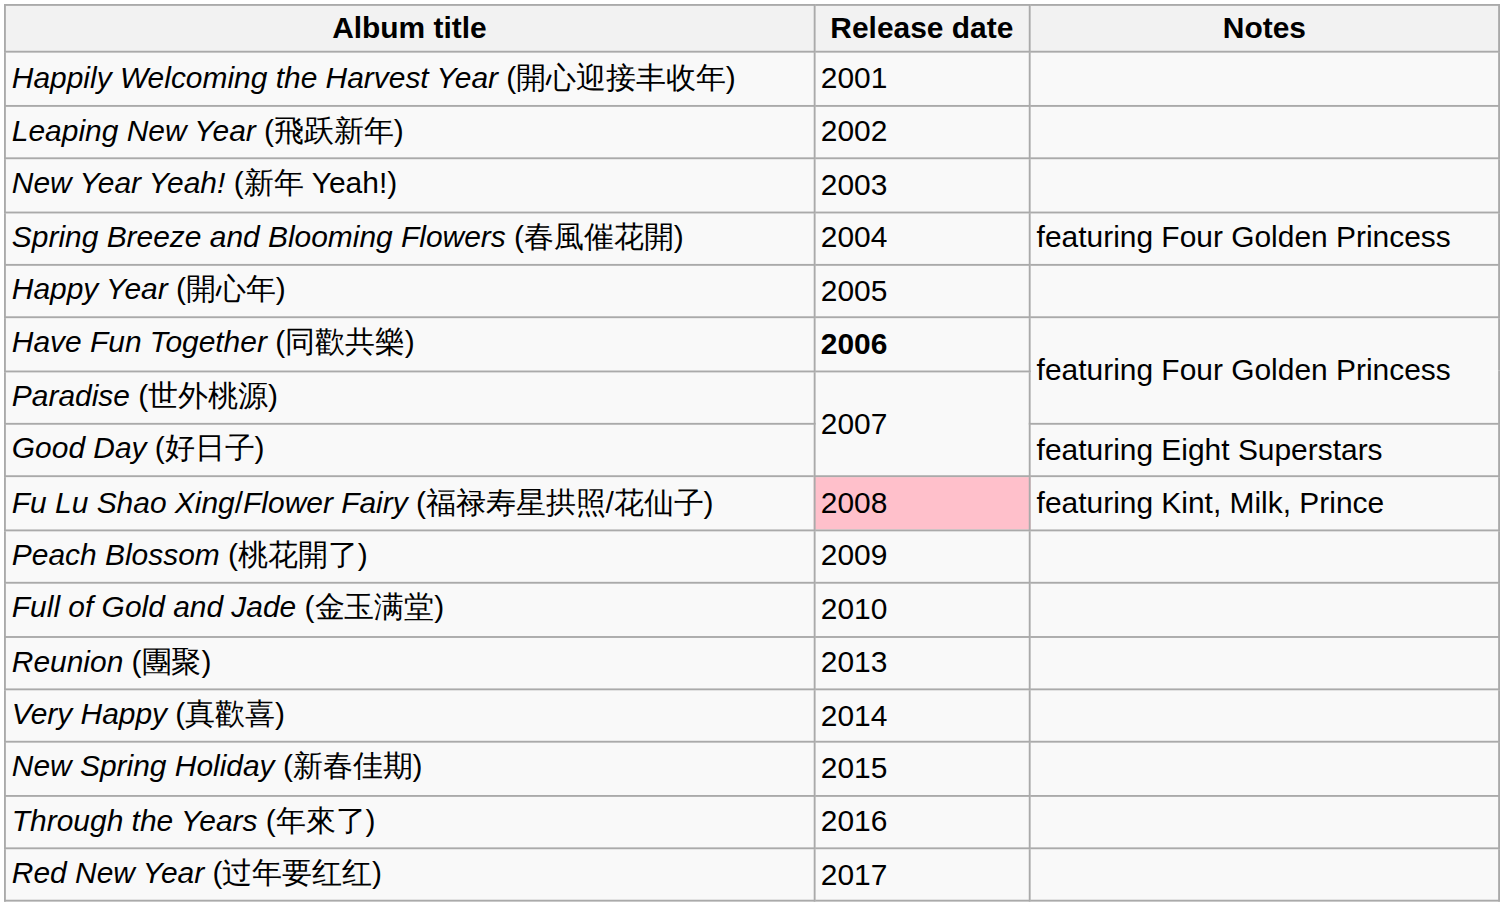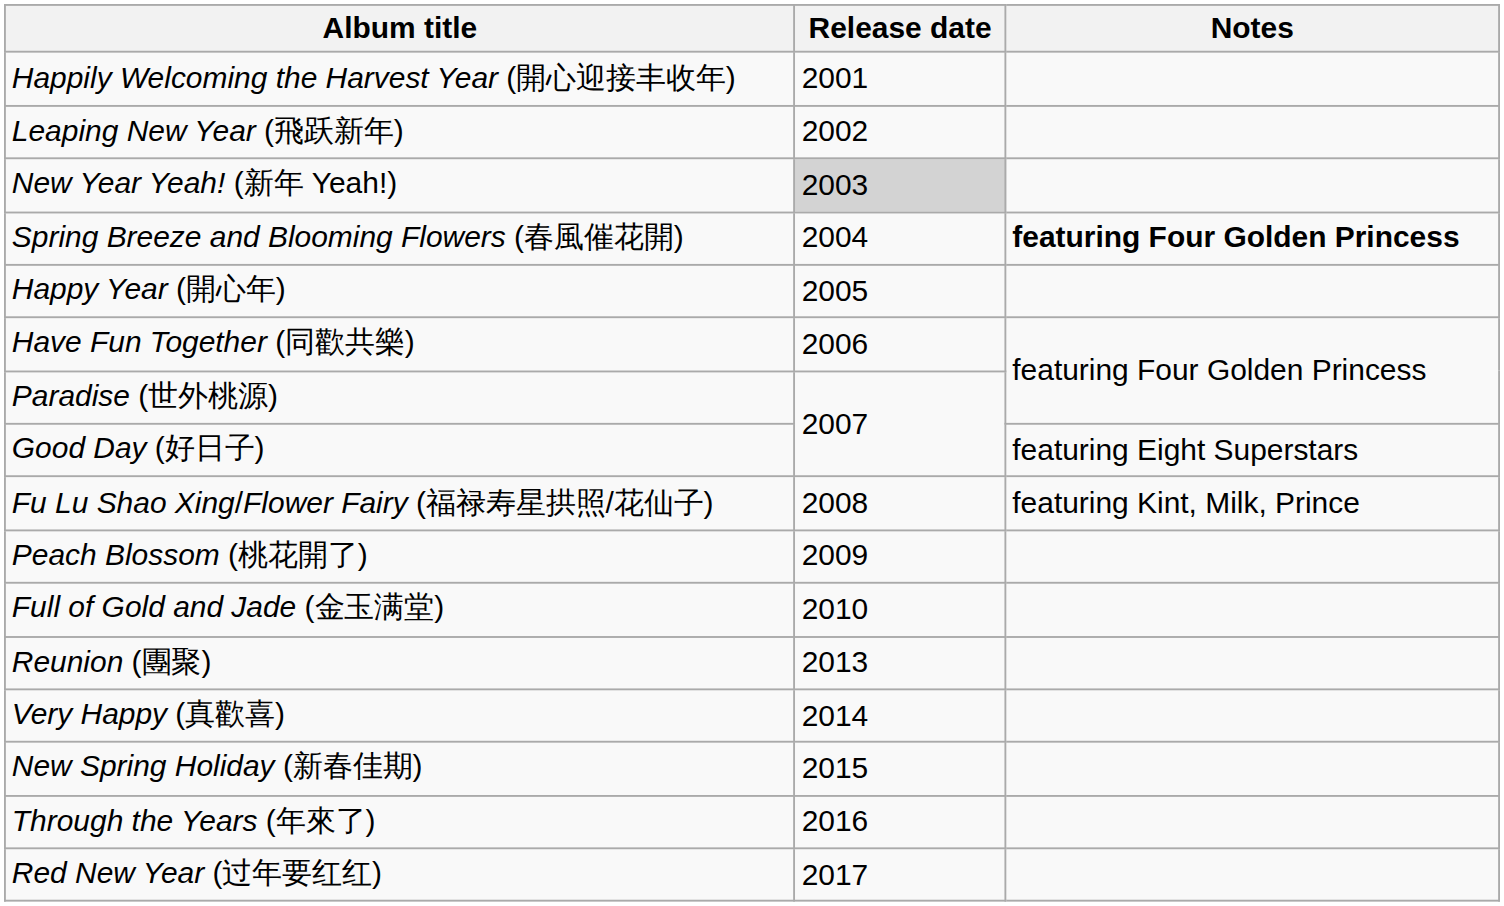(854, 184) no background -> (835, 184) lightgrey background
(1244, 237) normal -> (1236, 237) bold
(854, 343) bold -> (835, 343) normal
(854, 502) pink background -> (835, 502) no background
